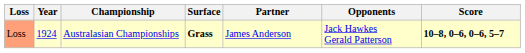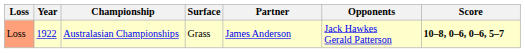(47, 34) 1924 -> (47, 34) 1922
(200, 34) bold -> (199, 34) normal
